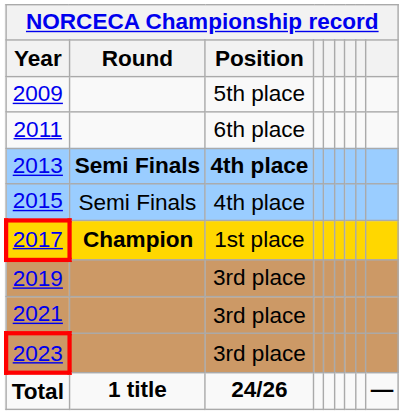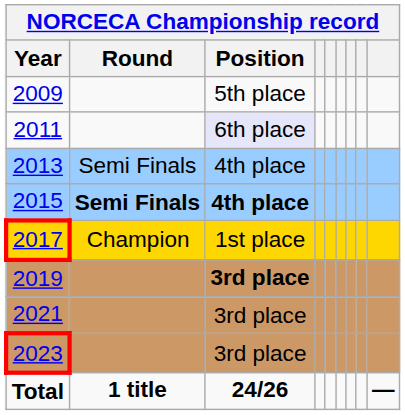(259, 129) no background -> (260, 129) lavender background
(137, 165) bold -> (137, 165) normal
(259, 165) bold -> (260, 165) normal
(137, 201) normal -> (137, 201) bold
(259, 201) normal -> (260, 201) bold
(138, 239) bold -> (138, 239) normal
(259, 277) normal -> (260, 277) bold
